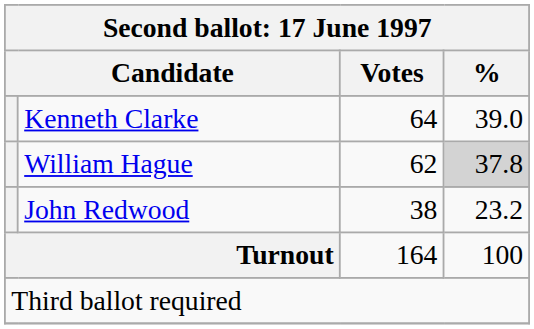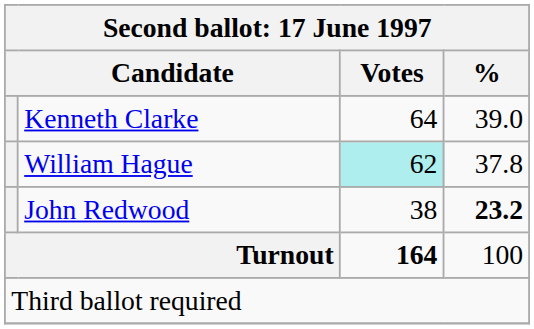(424, 164) no background -> (424, 164) paleturquoise background
(499, 164) lightgrey background -> (499, 164) no background
(499, 209) normal -> (499, 209) bold
(417, 255) normal -> (417, 255) bold
